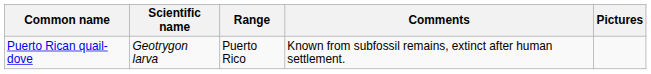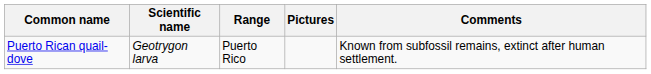columns swapped: (439, 20) <-> (620, 20)
